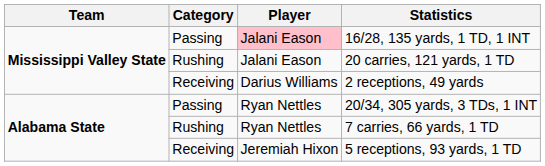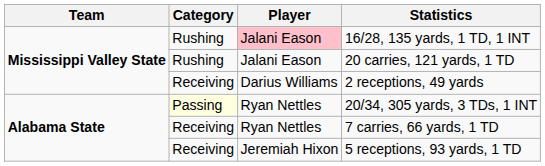(197, 38) Passing -> (198, 38) Rushing
(197, 105) no background -> (197, 105) lightyellow background
(198, 127) Rushing -> (203, 127) Receiving
